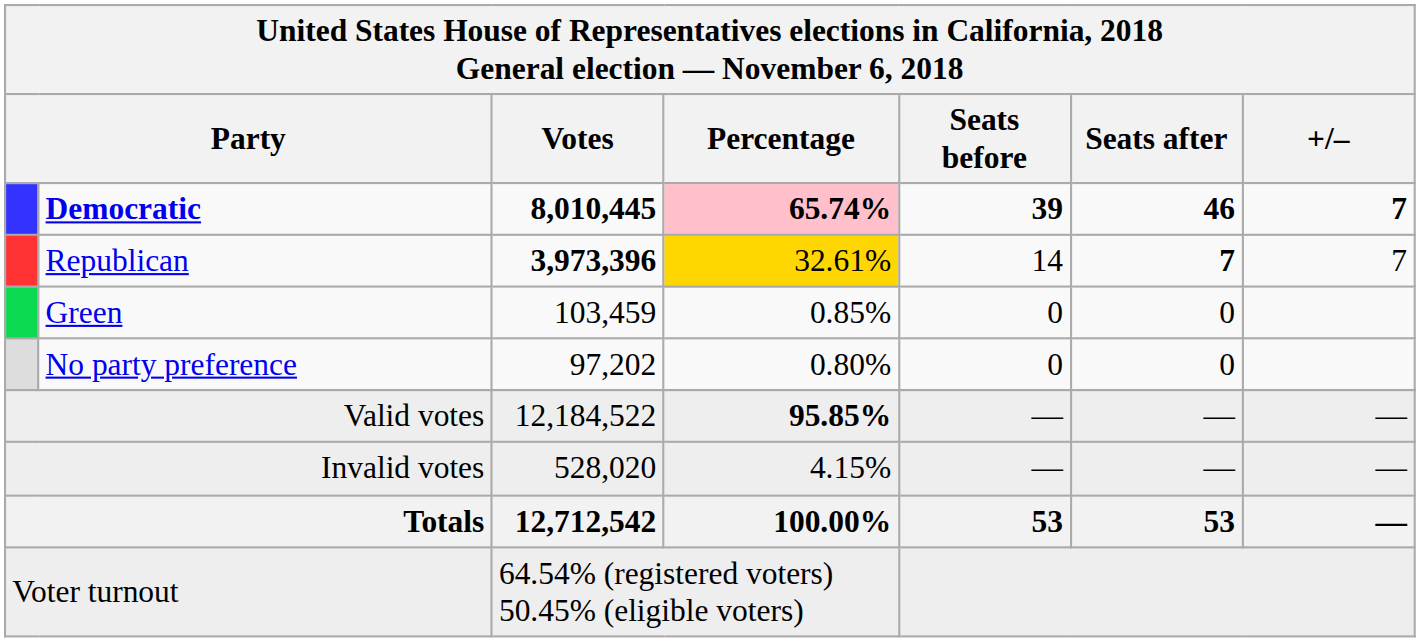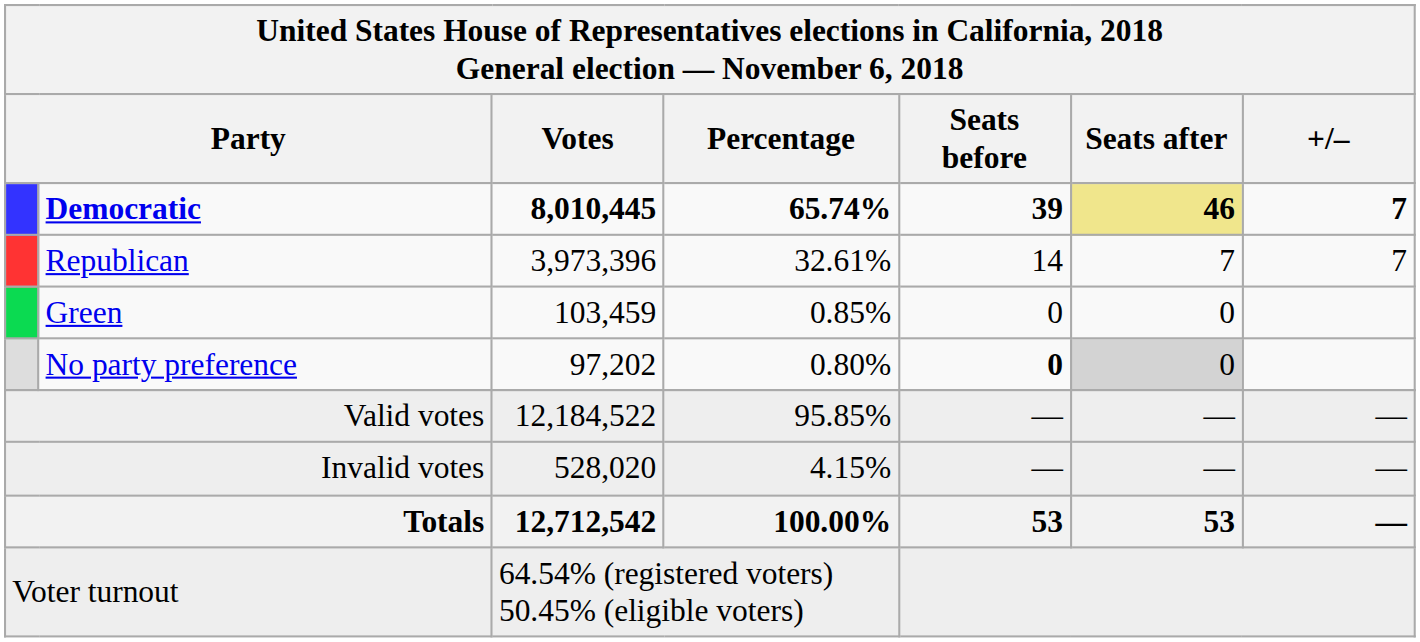(840, 208) pink background -> (840, 208) no background
(1219, 208) no background -> (1219, 208) khaki background
(593, 260) bold -> (593, 260) normal
(843, 260) gold background -> (843, 260) no background
(1227, 260) bold -> (1227, 260) normal
(1055, 364) normal -> (1055, 364) bold
(1227, 364) no background -> (1227, 364) lightgrey background
(840, 416) bold -> (843, 416) normal
